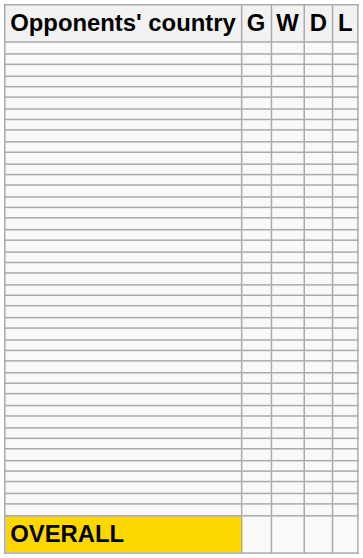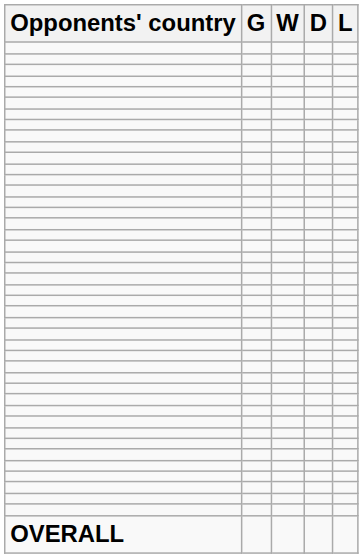(67, 533) gold background -> (67, 533) no background
